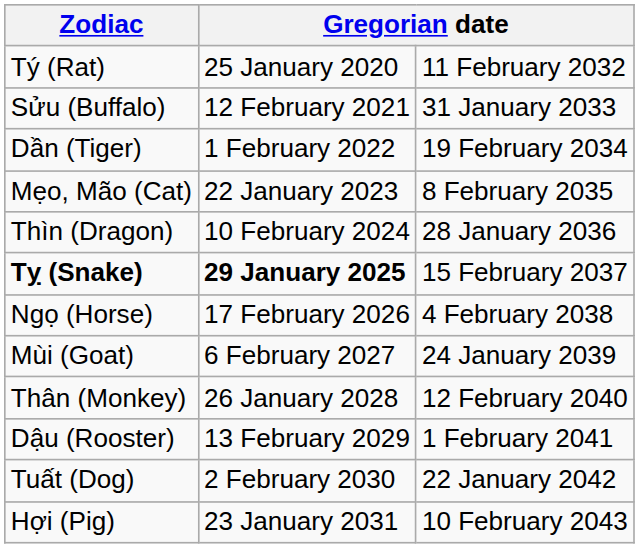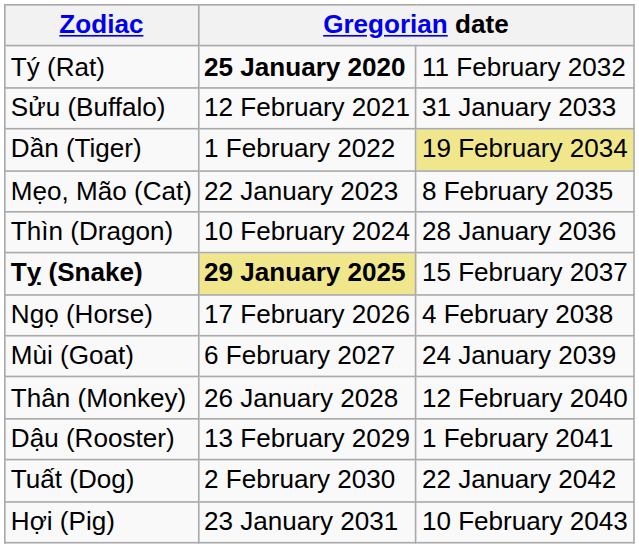(301, 66) normal -> (305, 66) bold
(525, 149) no background -> (525, 149) khaki background
(305, 273) no background -> (305, 273) khaki background
